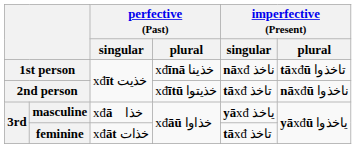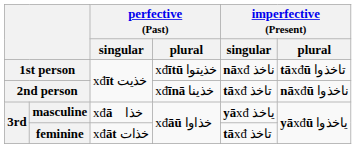(185, 70) xđīnā خذينا -> (186, 70) xđītū خذيتوا
(186, 91) xđītū خذيتوا -> (185, 91) xđīnā خذينا
